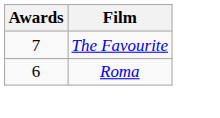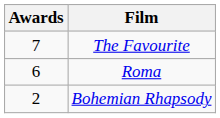+ row: (141, 98)
